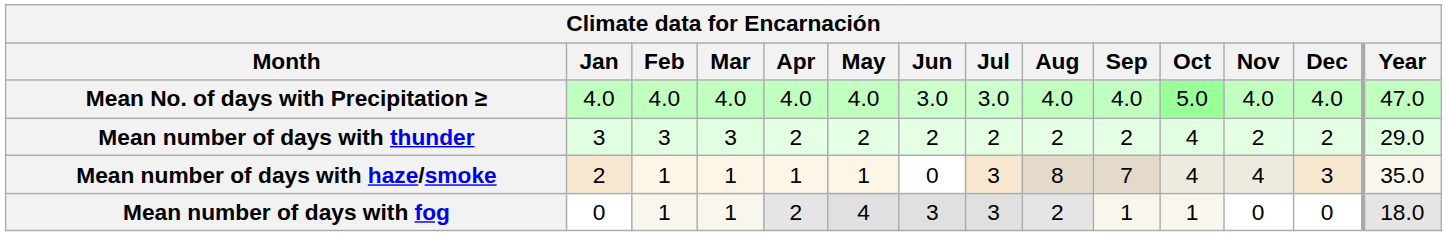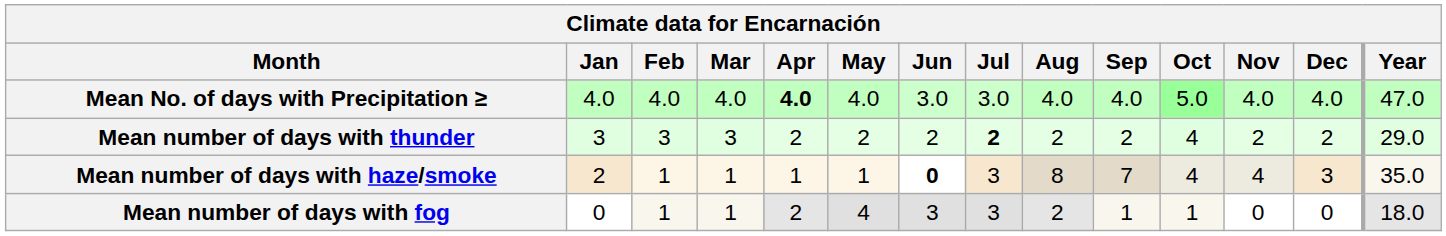(796, 99) normal -> (796, 99) bold
(994, 137) normal -> (994, 137) bold
(932, 174) normal -> (932, 174) bold
